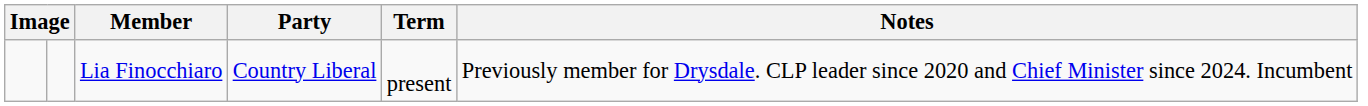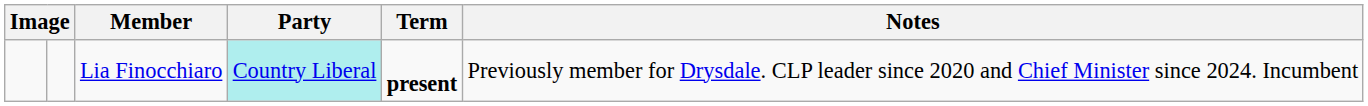(305, 70) no background -> (305, 70) paleturquoise background
(419, 82) normal -> (422, 82) bold
